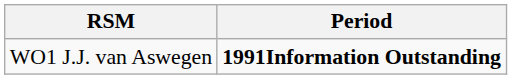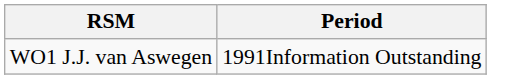(362, 56) bold -> (352, 56) normal
